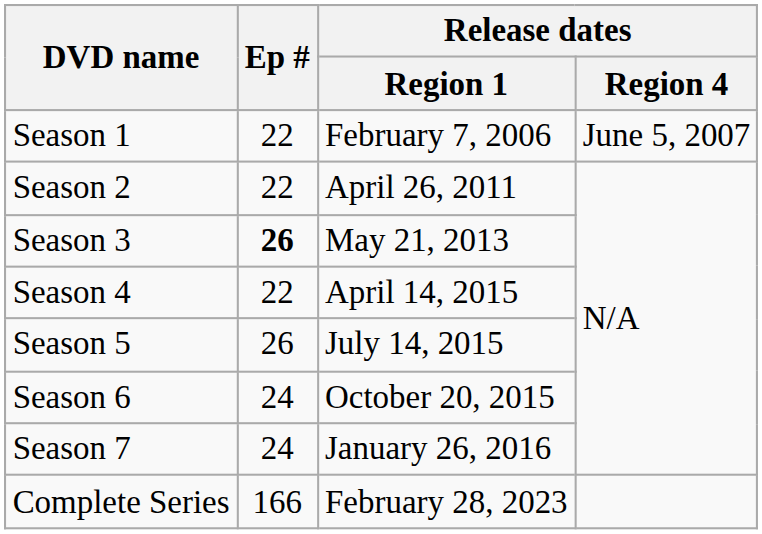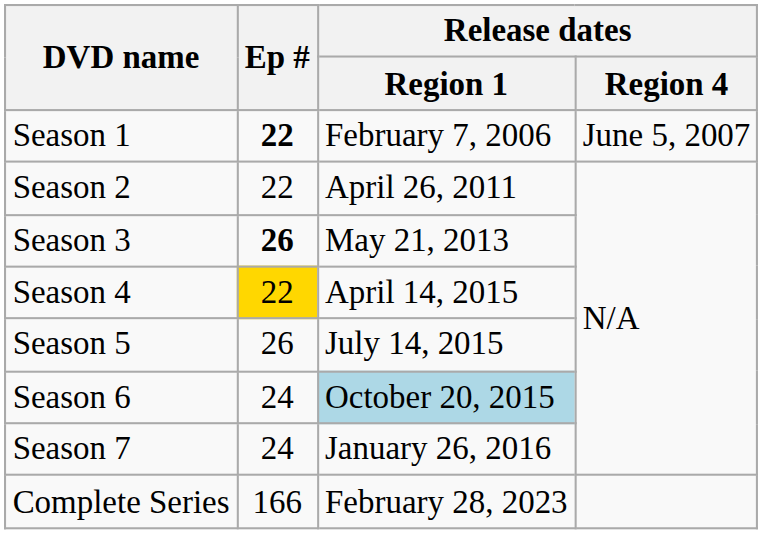(277, 135) normal -> (277, 135) bold
(277, 291) no background -> (277, 291) gold background
(440, 396) no background -> (440, 396) lightblue background
